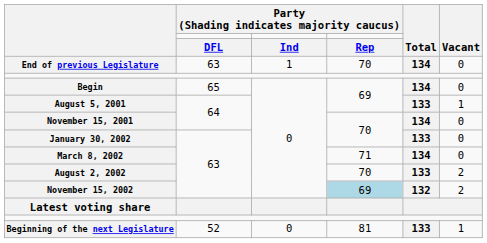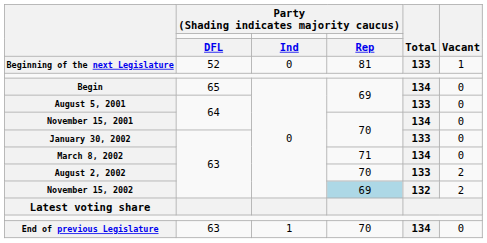rows swapped: (90, 64) <-> (90, 229)
(461, 104) 1 -> (461, 104) 0
